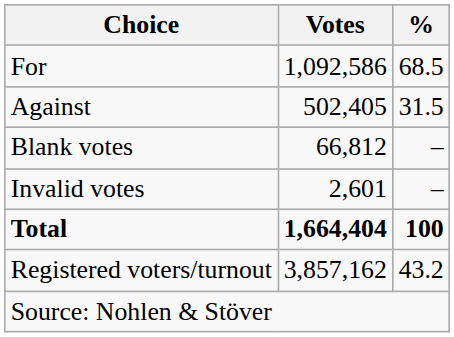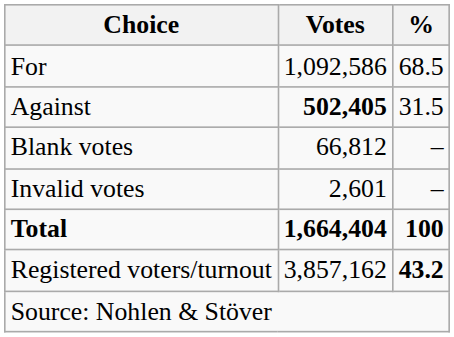(345, 106) normal -> (345, 106) bold
(421, 270) normal -> (421, 270) bold
